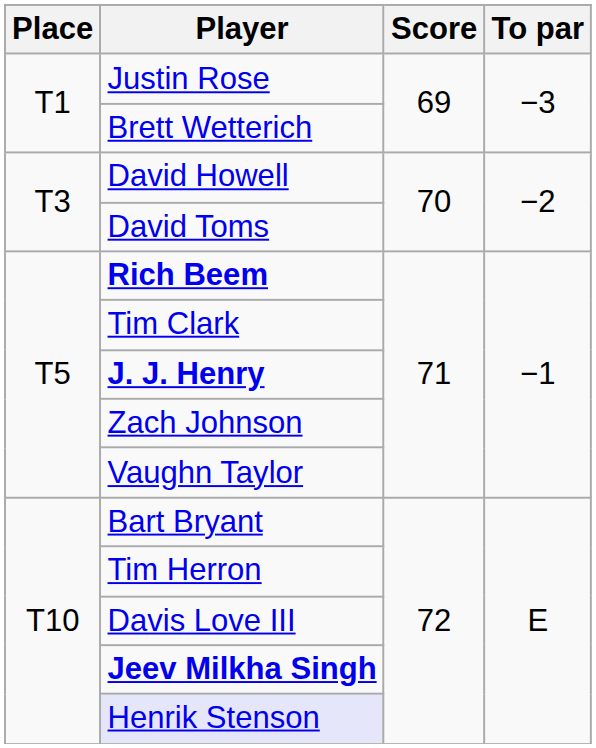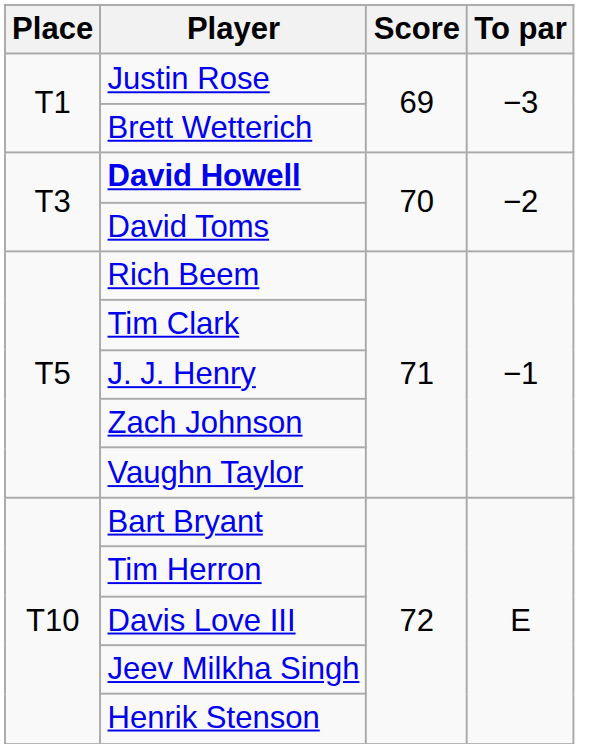(198, 176) normal -> (204, 176) bold
(188, 275) bold -> (183, 275) normal
(186, 373) bold -> (182, 373) normal
(242, 669) bold -> (233, 669) normal
(214, 718) lavender background -> (214, 718) no background
